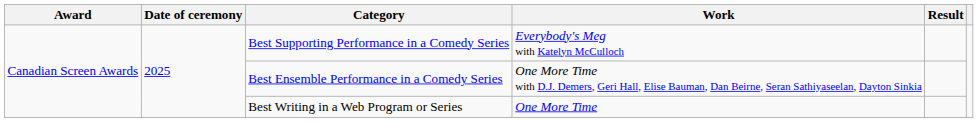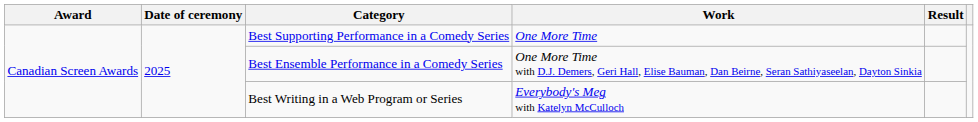(570, 43) Everybody's Meg with Katelyn McCulloch -> (556, 35) One More Time
(556, 106) One More Time -> (570, 99) Everybody's Meg with Katelyn McCulloch
